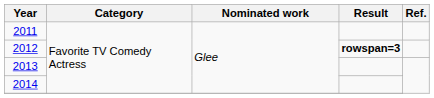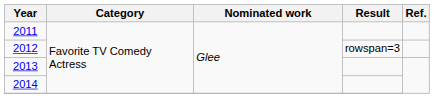(371, 48) bold -> (372, 48) normal
